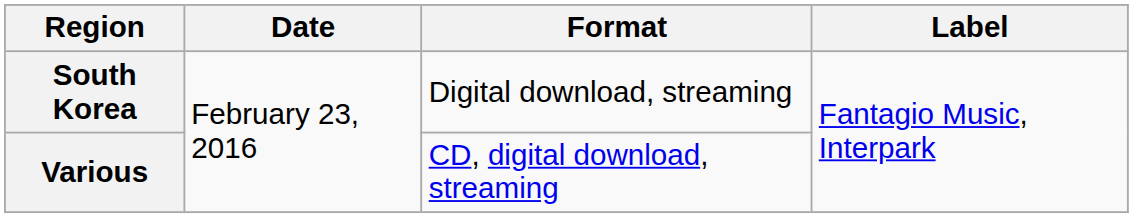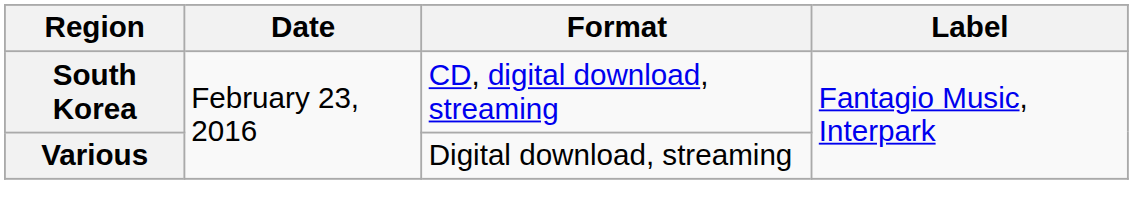(610, 91) Digital download, streaming -> (569, 91) CD, digital download, streaming
(569, 171) CD, digital download, streaming -> (610, 155) Digital download, streaming
